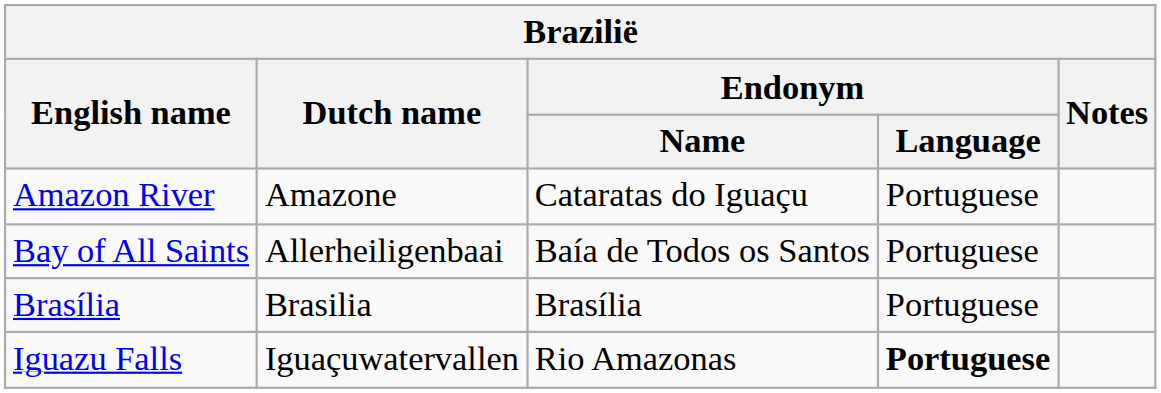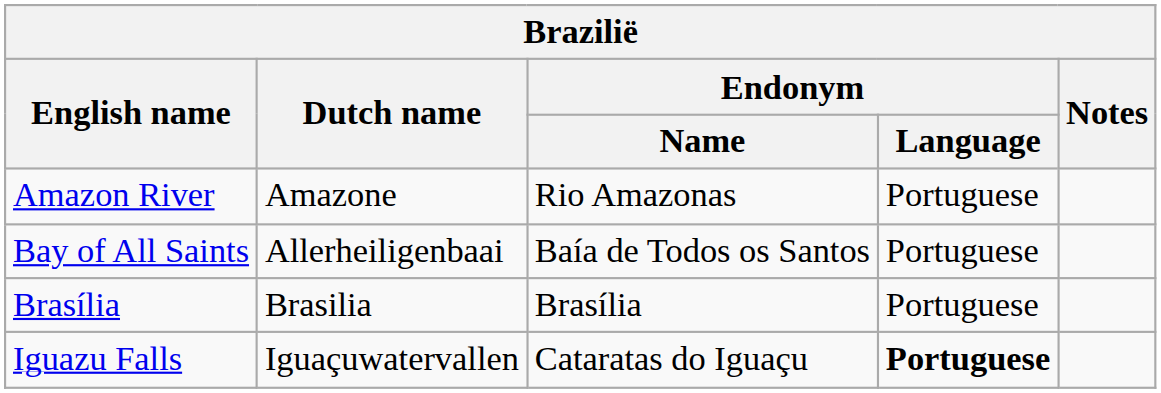(671, 195) Cataratas do Iguaçu -> (636, 195) Rio Amazonas
(636, 359) Rio Amazonas -> (671, 359) Cataratas do Iguaçu
